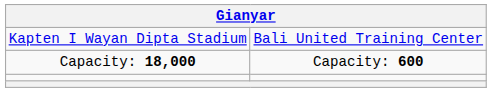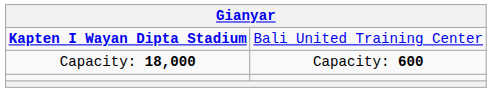(128, 39) normal -> (128, 39) bold
